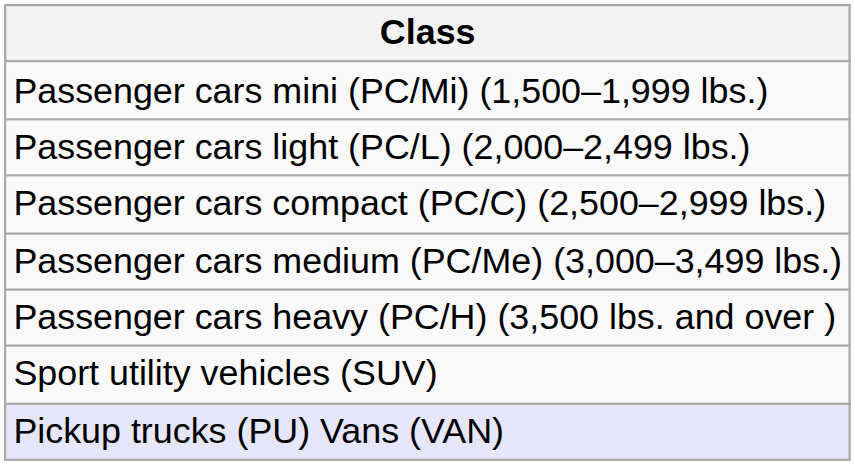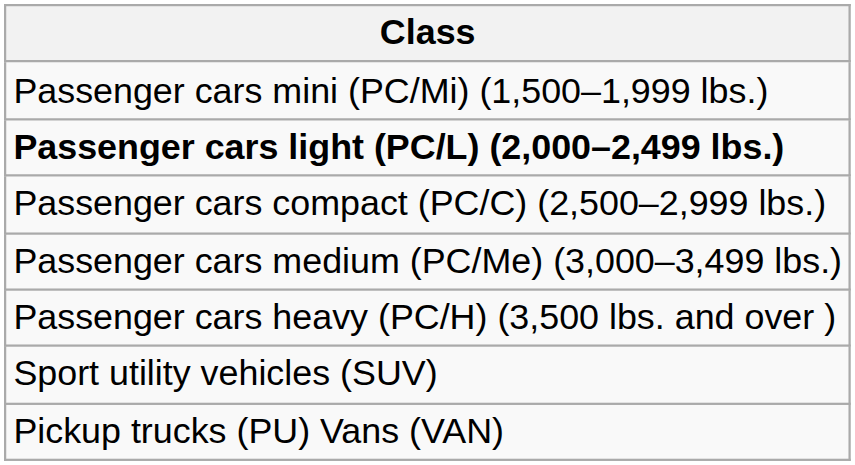(382, 146) normal -> (399, 146) bold
(259, 430) lavender background -> (259, 430) no background
